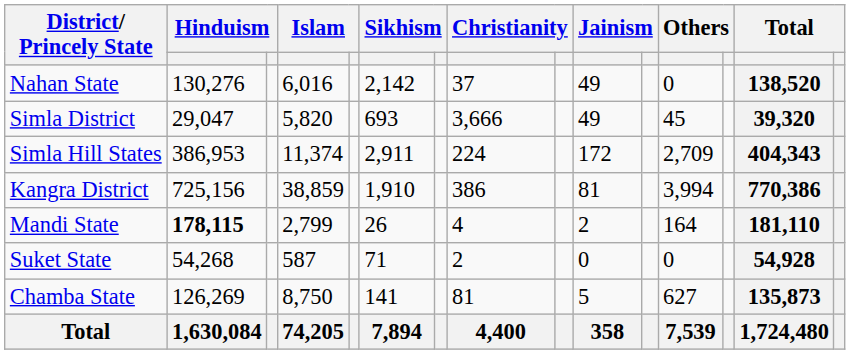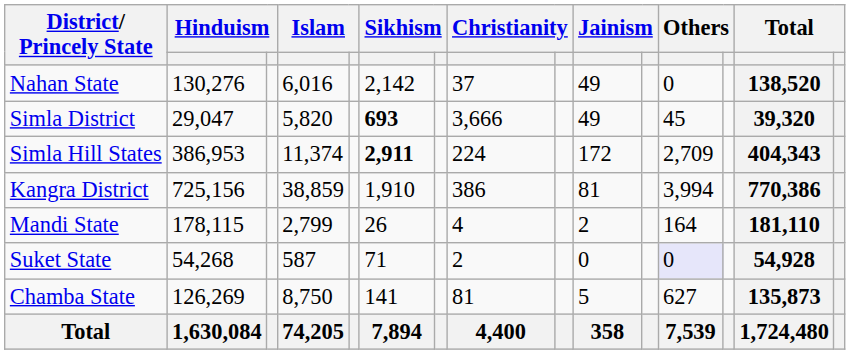(381, 118) normal -> (381, 118) bold
(389, 154) normal -> (389, 154) bold
(208, 225) bold -> (208, 225) normal
(669, 260) no background -> (669, 260) lavender background
